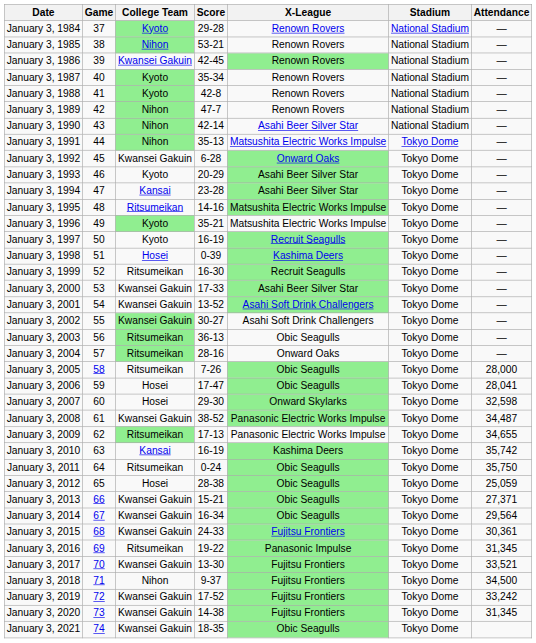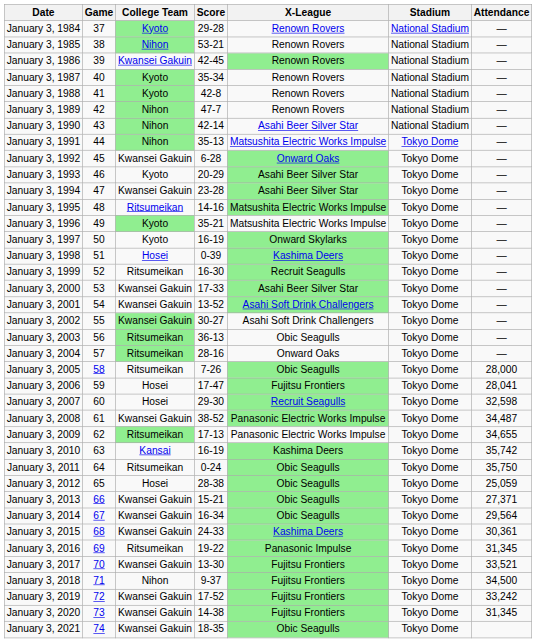(155, 191) Kansai -> (155, 191) Kwansei Gakuin
(308, 239) Recruit Seagulls -> (308, 239) Onward Skylarks
(308, 386) Obic Seagulls -> (308, 386) Fujitsu Frontiers
(308, 402) Onward Skylarks -> (308, 402) Recruit Seagulls
(308, 532) Fujitsu Frontiers -> (308, 532) Kashima Deers
